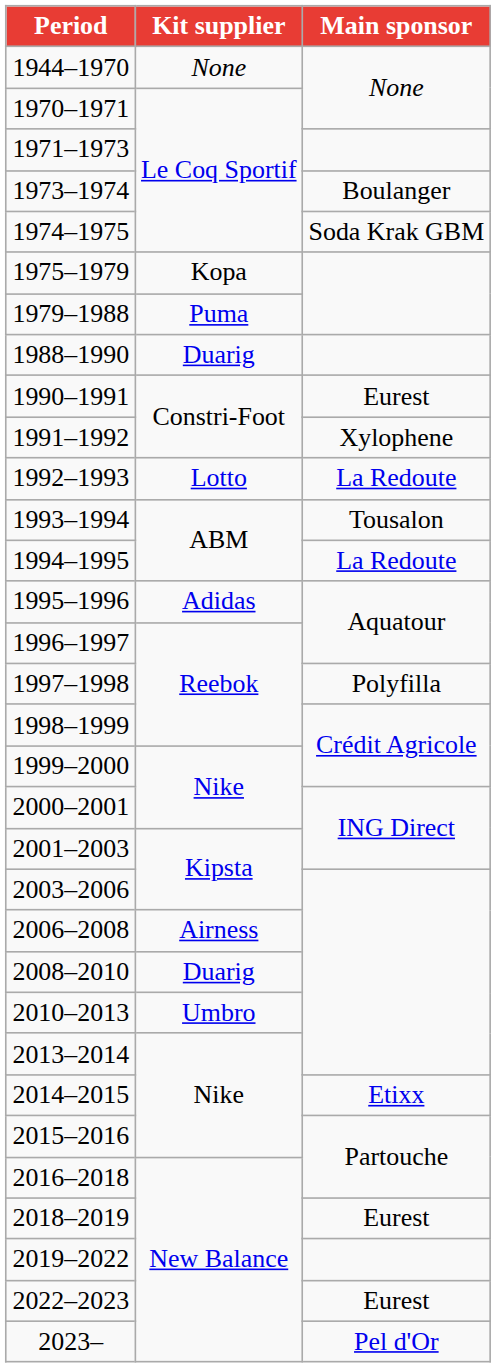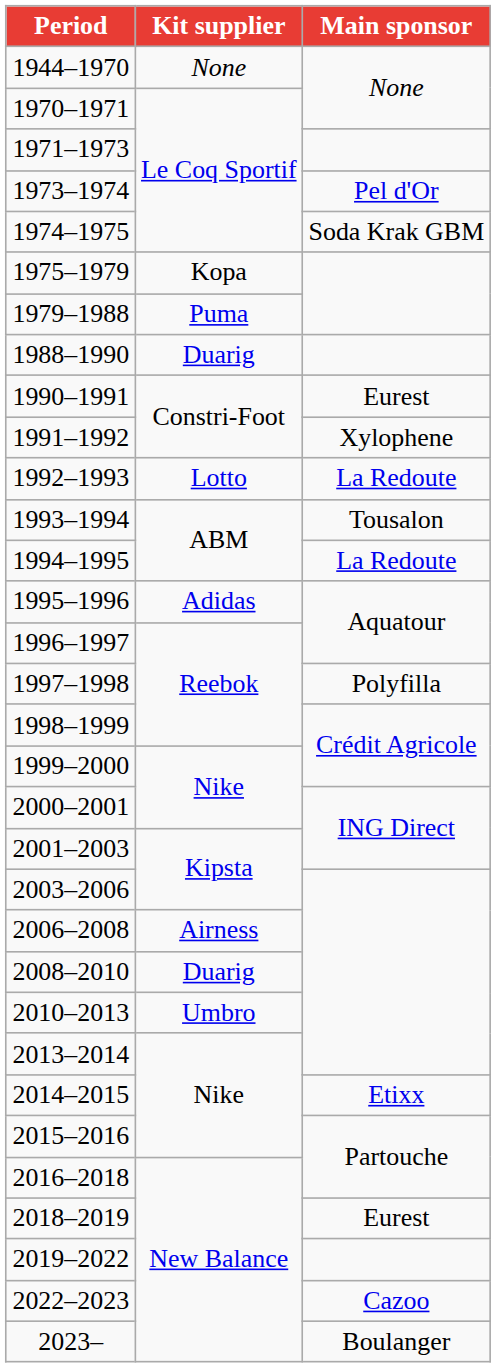(396, 190) Boulanger -> (396, 190) Pel d'Or
(396, 1300) Eurest -> (396, 1300) Cazoo
(396, 1341) Pel d'Or -> (396, 1341) Boulanger
